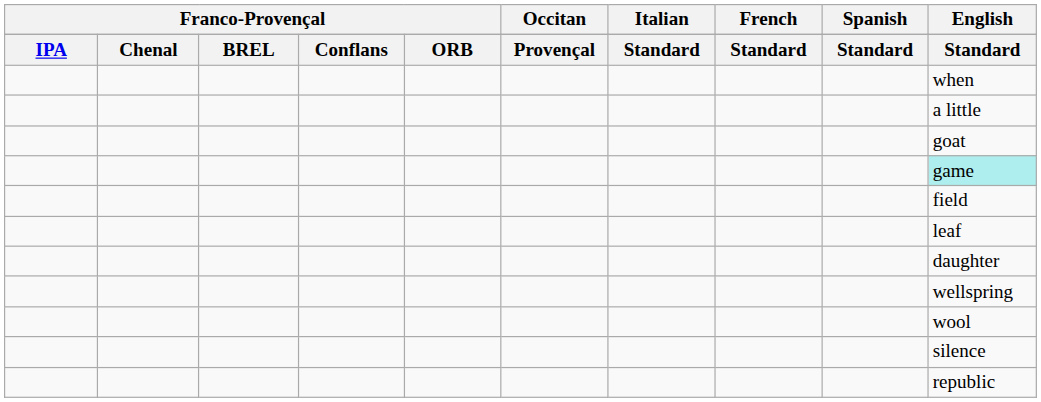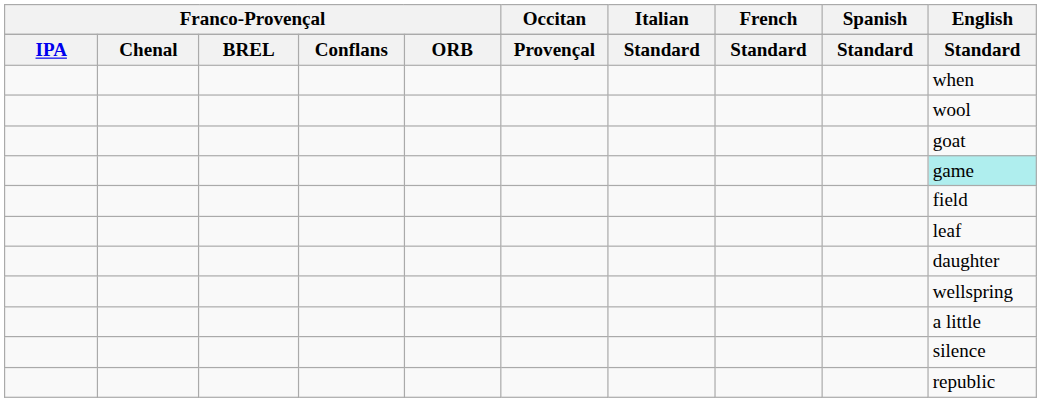(957, 110) a little -> (952, 110) wool
(952, 321) wool -> (957, 321) a little
